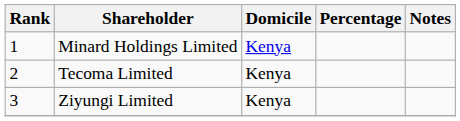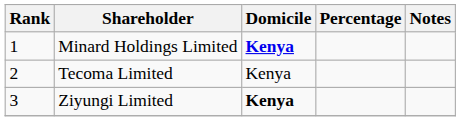(268, 45) normal -> (270, 45) bold
(268, 101) normal -> (270, 101) bold
